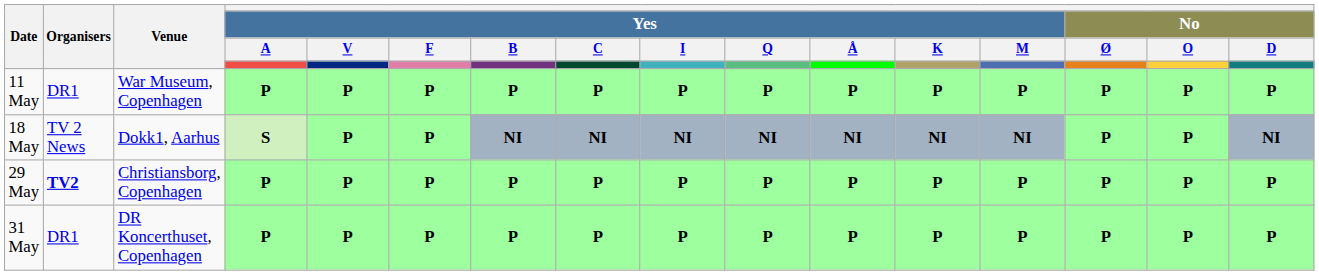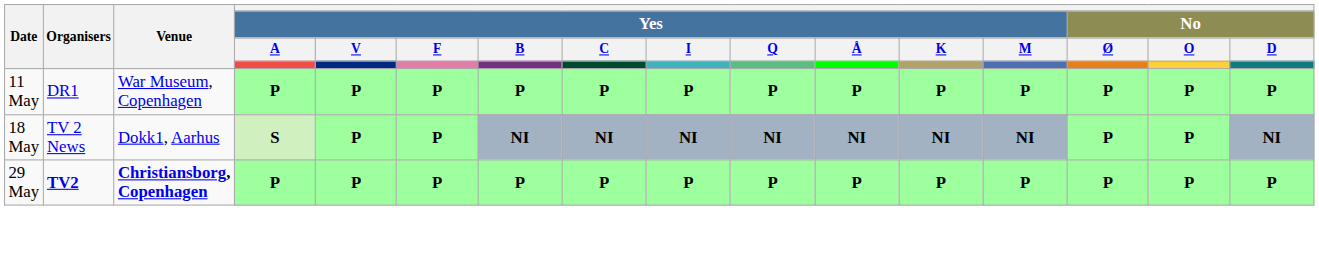(169, 182) normal -> (174, 182) bold
- row: (24, 237)
